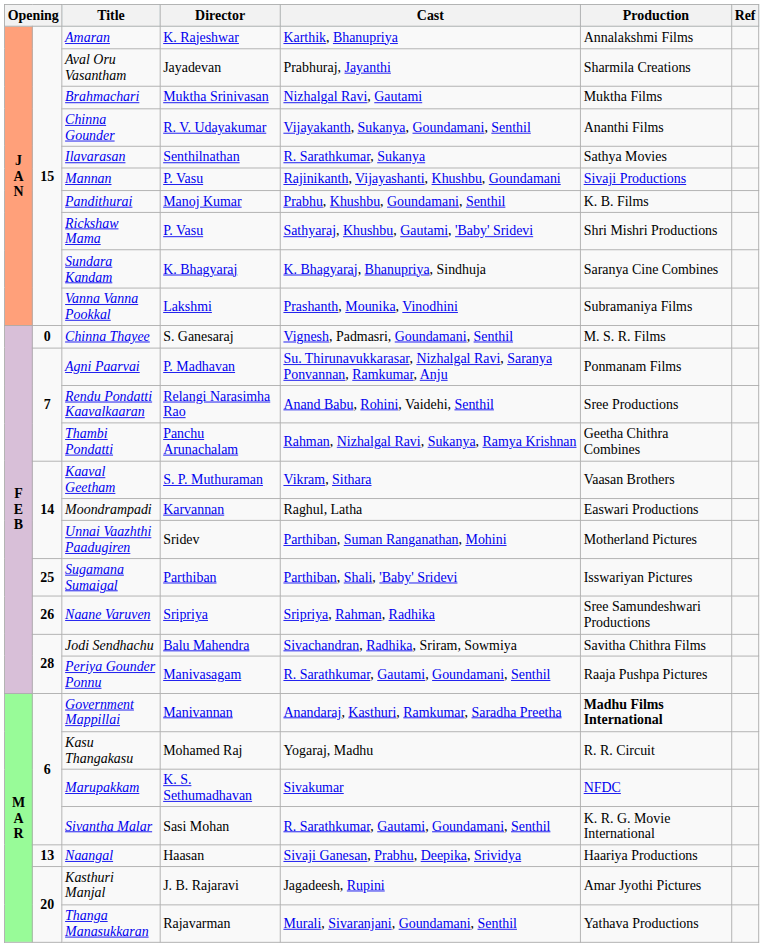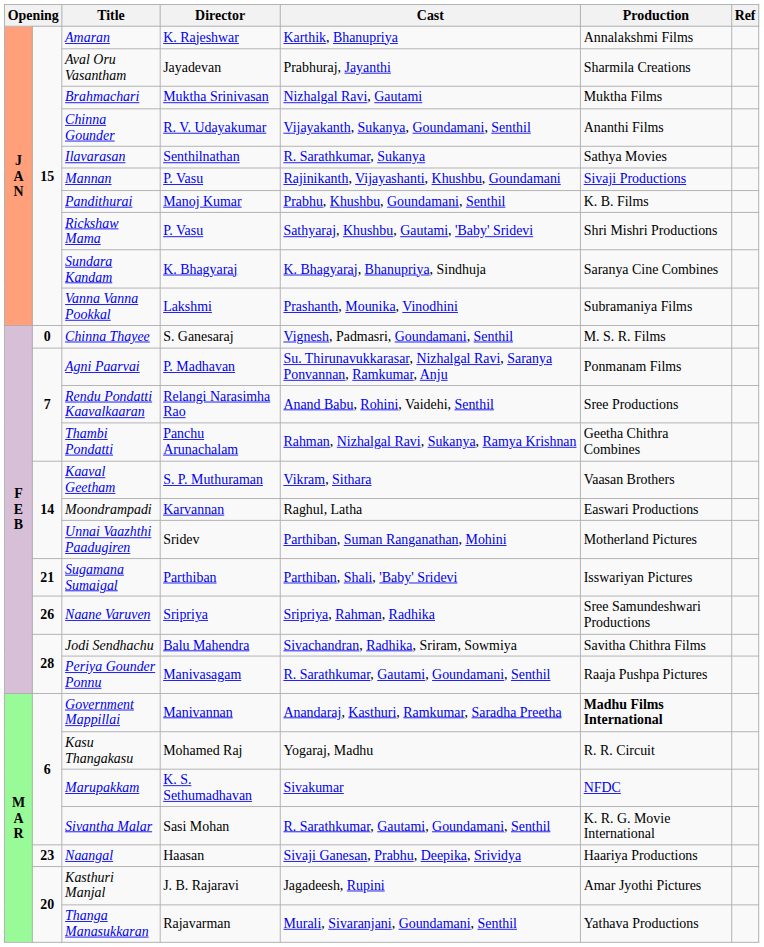(47, 577) 25 -> (47, 577) 21
(47, 855) 13 -> (47, 855) 23
